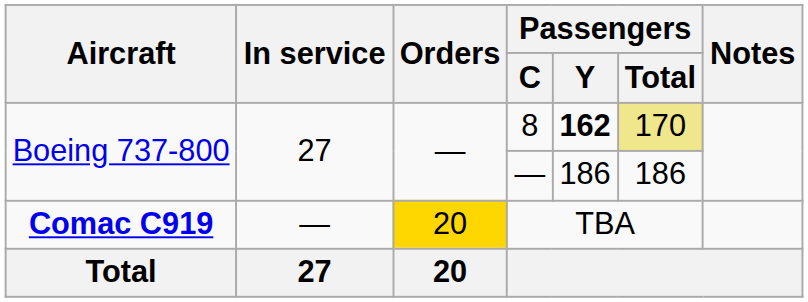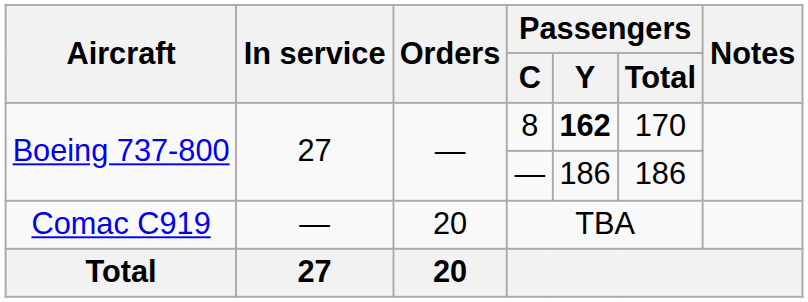(660, 126) khaki background -> (660, 126) no background
(121, 223) bold -> (121, 223) normal
(450, 223) gold background -> (450, 223) no background
